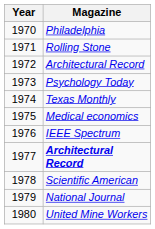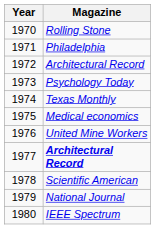(76, 30) Philadelphia -> (78, 30) Rolling Stone
(78, 47) Rolling Stone -> (76, 47) Philadelphia
(83, 133) IEEE Spectrum -> (97, 133) United Mine Workers
(97, 215) United Mine Workers -> (83, 215) IEEE Spectrum
